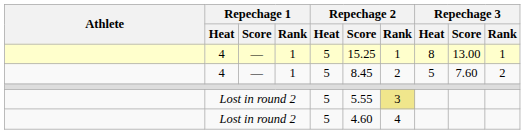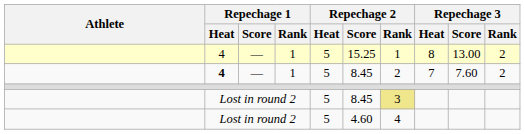(502, 53) 1 -> (502, 53) 2
(222, 73) normal -> (222, 73) bold
(431, 73) 5 -> (431, 73) 7
(362, 99) 5.55 -> (362, 99) 8.45
